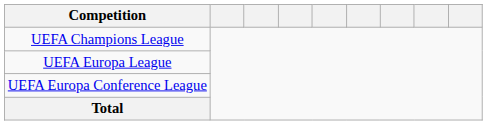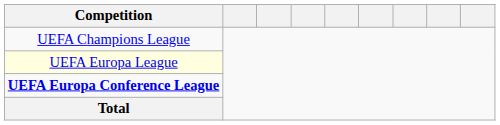(107, 62) no background -> (114, 62) lightyellow background
(107, 85) normal -> (114, 85) bold
